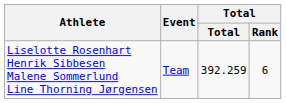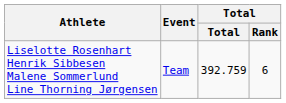(224, 69) 392.259 -> (224, 69) 392.759
